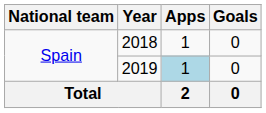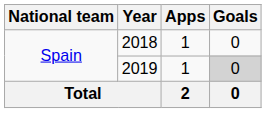(185, 68) lightblue background -> (185, 68) no background
(235, 68) no background -> (235, 68) lightgrey background
